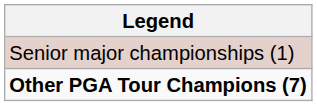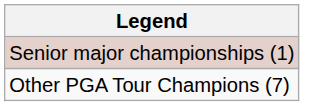(158, 85) bold -> (150, 85) normal
